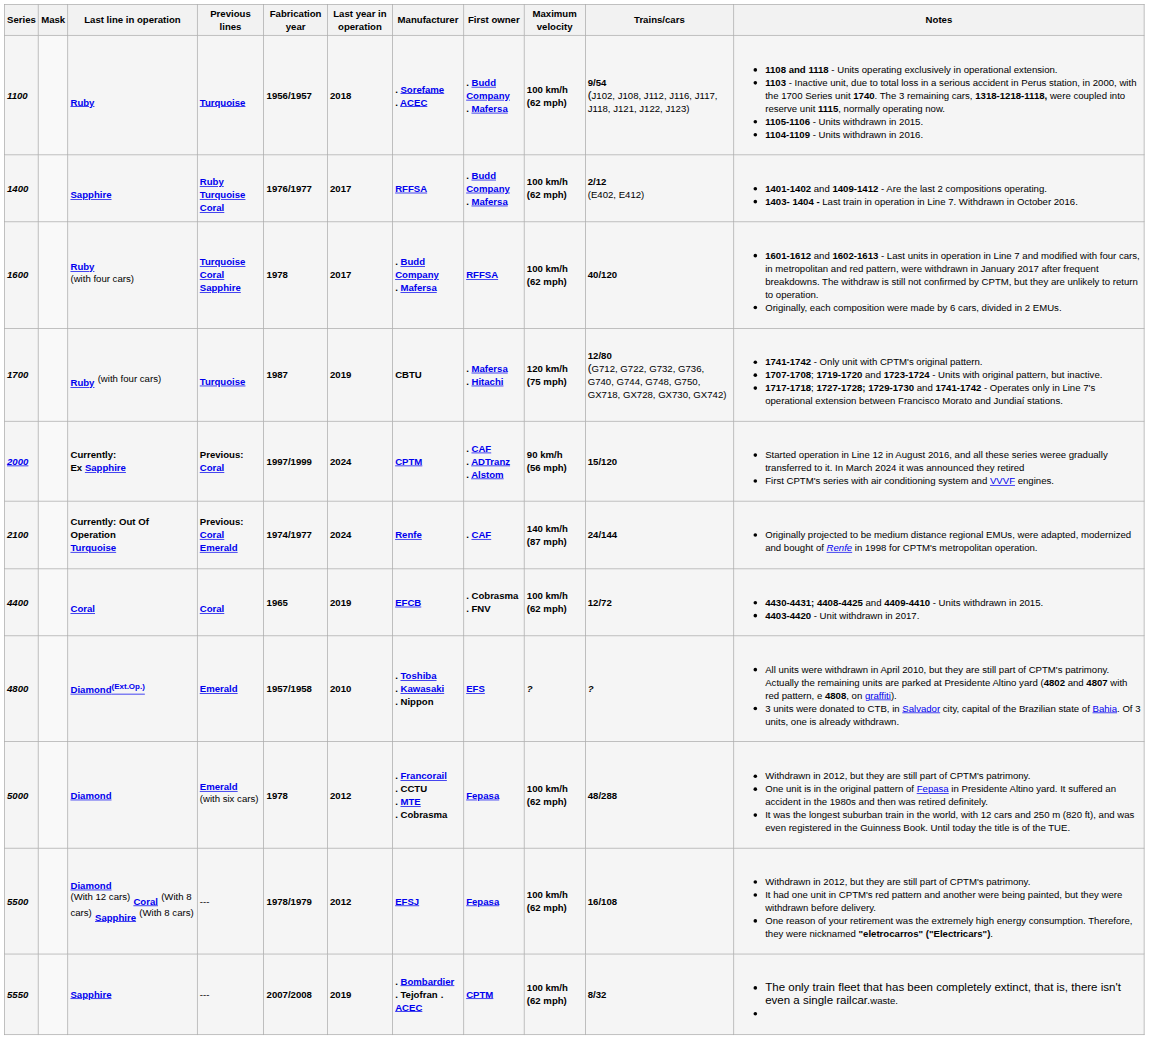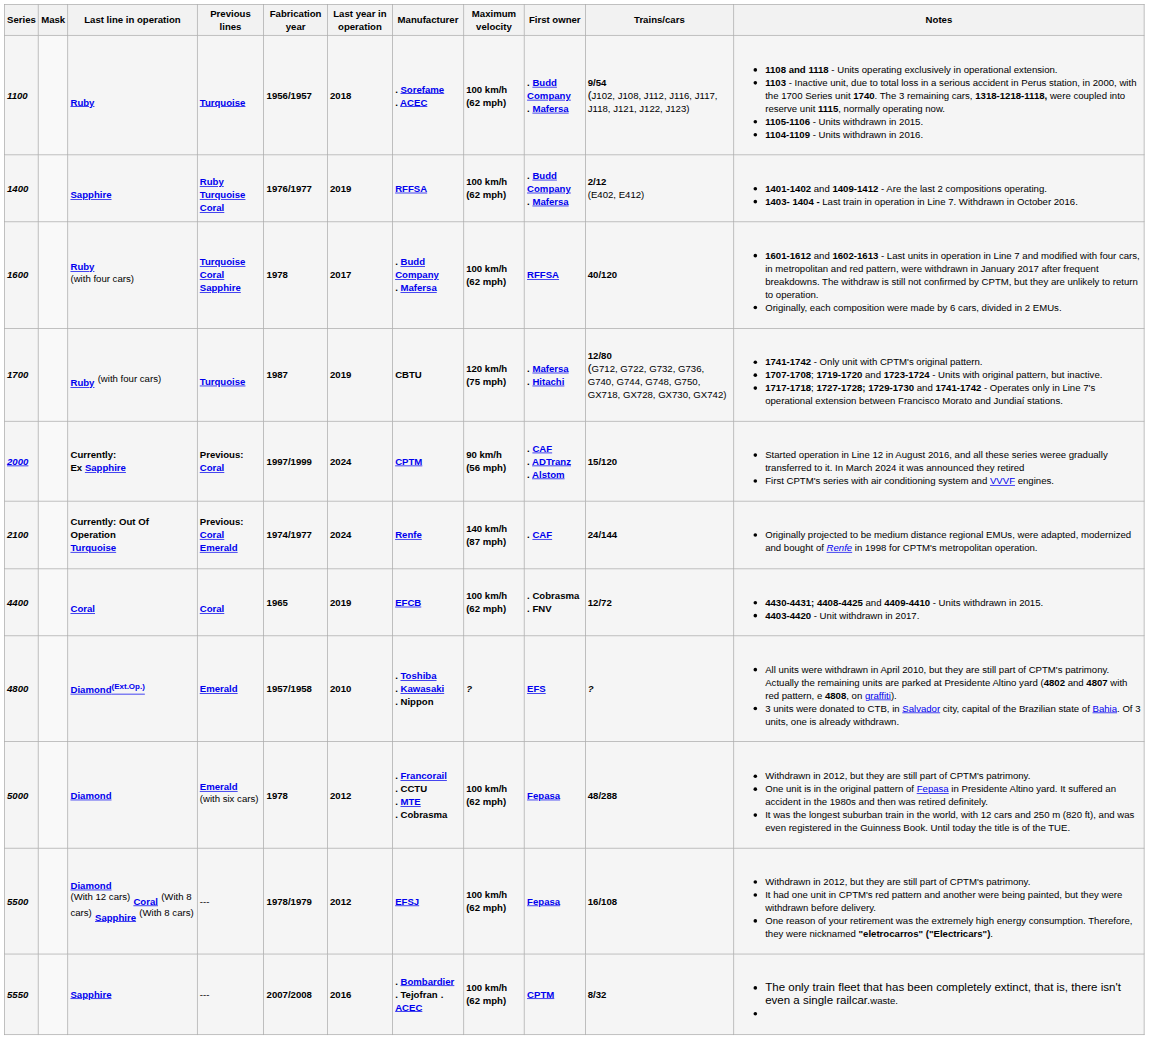columns swapped: (494, 20) <-> (555, 20)
(341, 188) 2017 -> (341, 188) 2019
(341, 994) 2019 -> (341, 994) 2016
